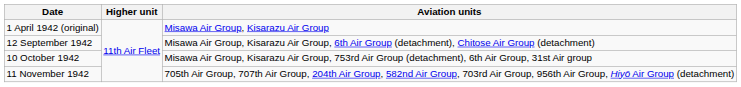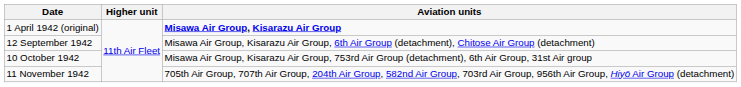(247, 27) normal -> (253, 27) bold
